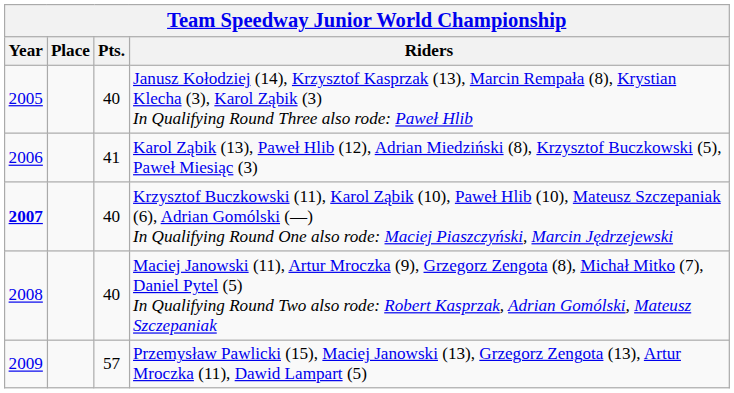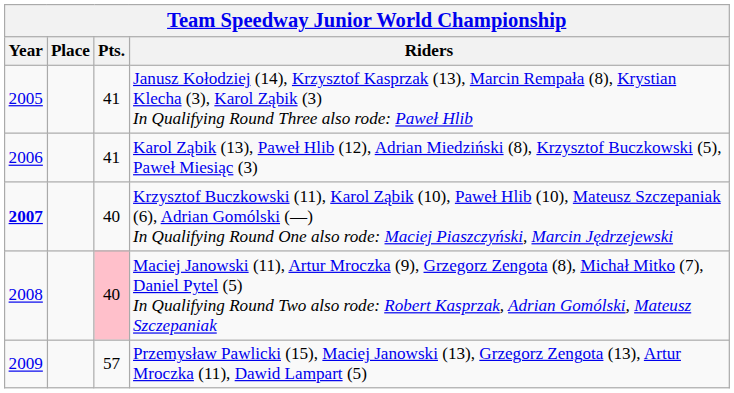(111, 99) 40 -> (111, 99) 41
(111, 295) no background -> (111, 295) pink background
